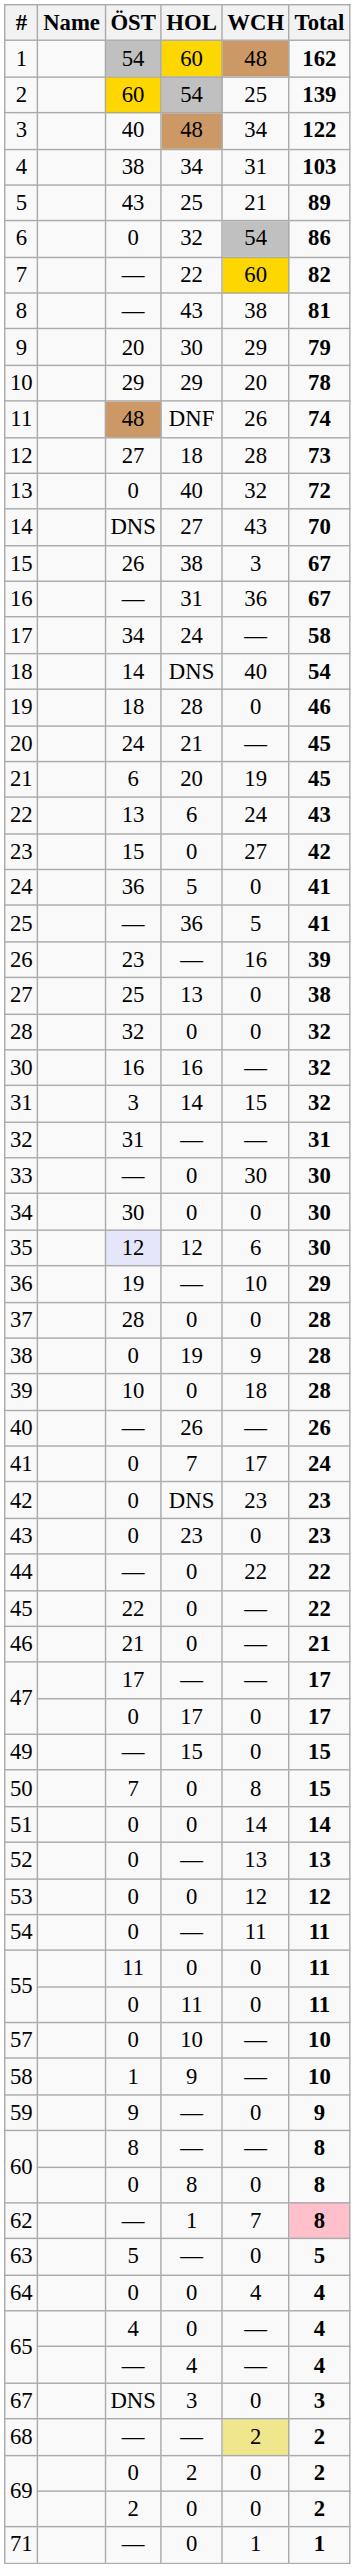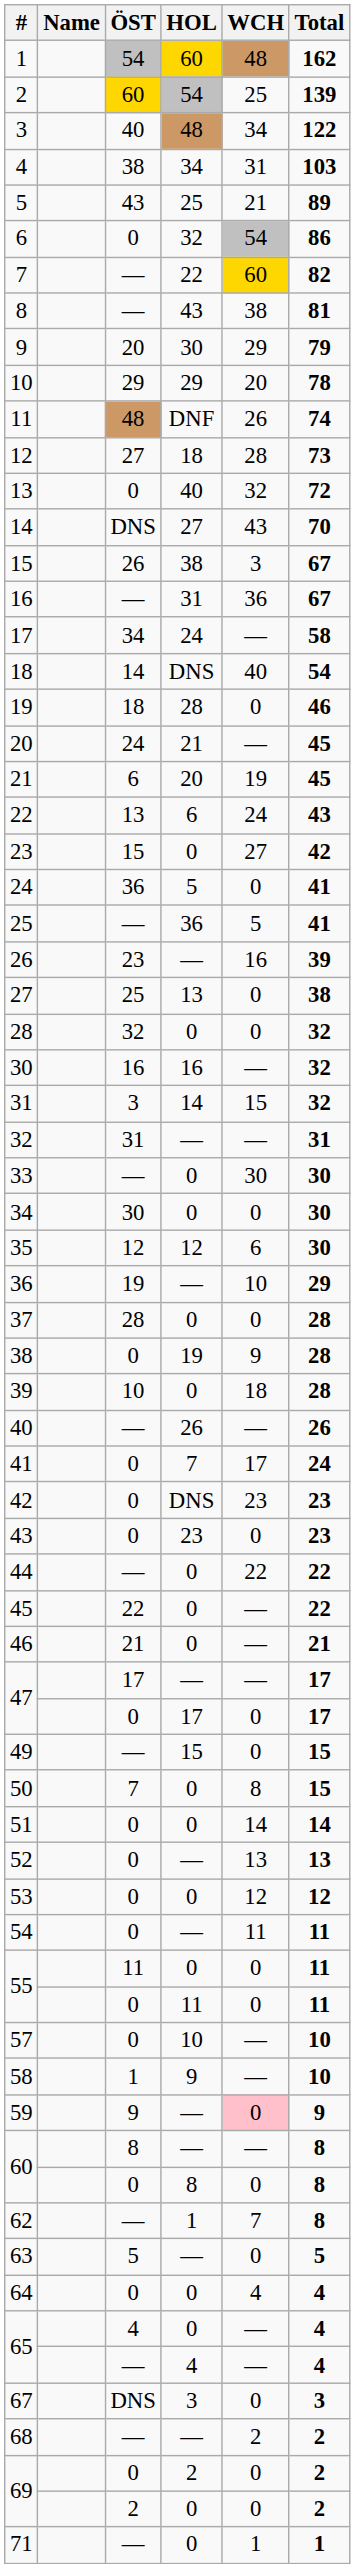(133, 1247) lavender background -> (133, 1247) no background
(256, 2112) no background -> (256, 2112) pink background
(319, 2220) pink background -> (319, 2220) no background
(256, 2436) khaki background -> (256, 2436) no background
